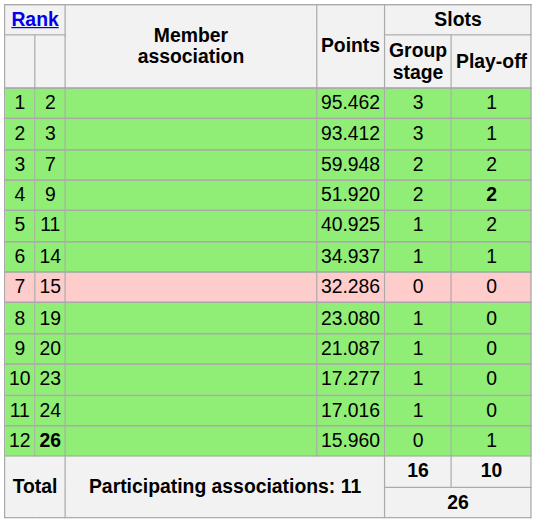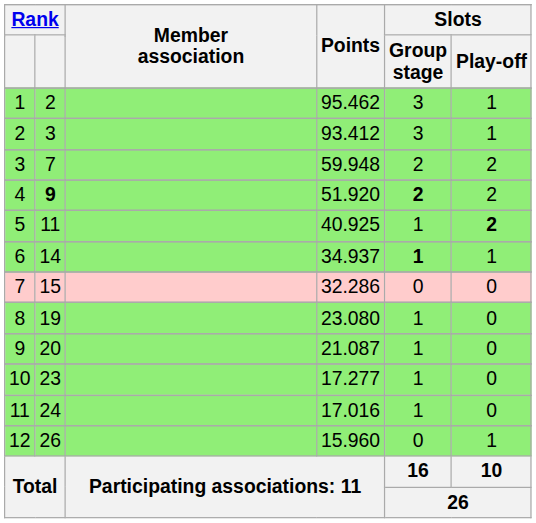(50, 195) normal -> (50, 195) bold
(418, 195) normal -> (418, 195) bold
(492, 195) bold -> (492, 195) normal
(492, 225) normal -> (492, 225) bold
(418, 256) normal -> (418, 256) bold
(50, 440) bold -> (50, 440) normal
